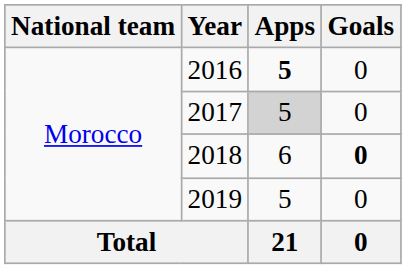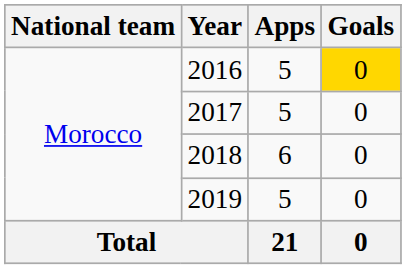(285, 69) bold -> (285, 69) normal
(361, 69) no background -> (361, 69) gold background
(285, 112) lightgrey background -> (285, 112) no background
(361, 155) bold -> (361, 155) normal
